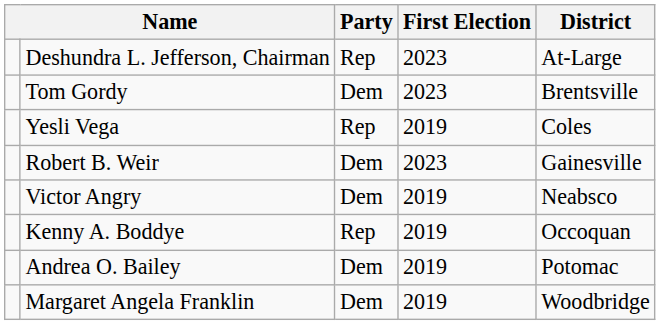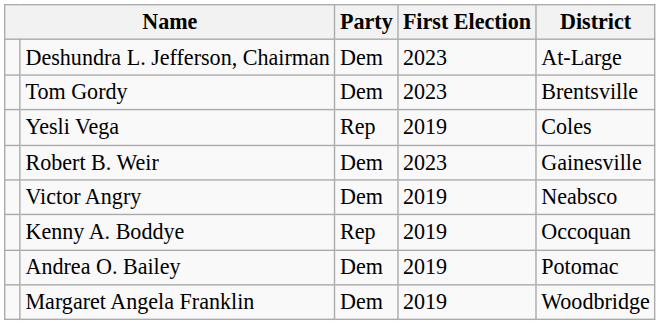(358, 57) Rep -> (361, 57) Dem
